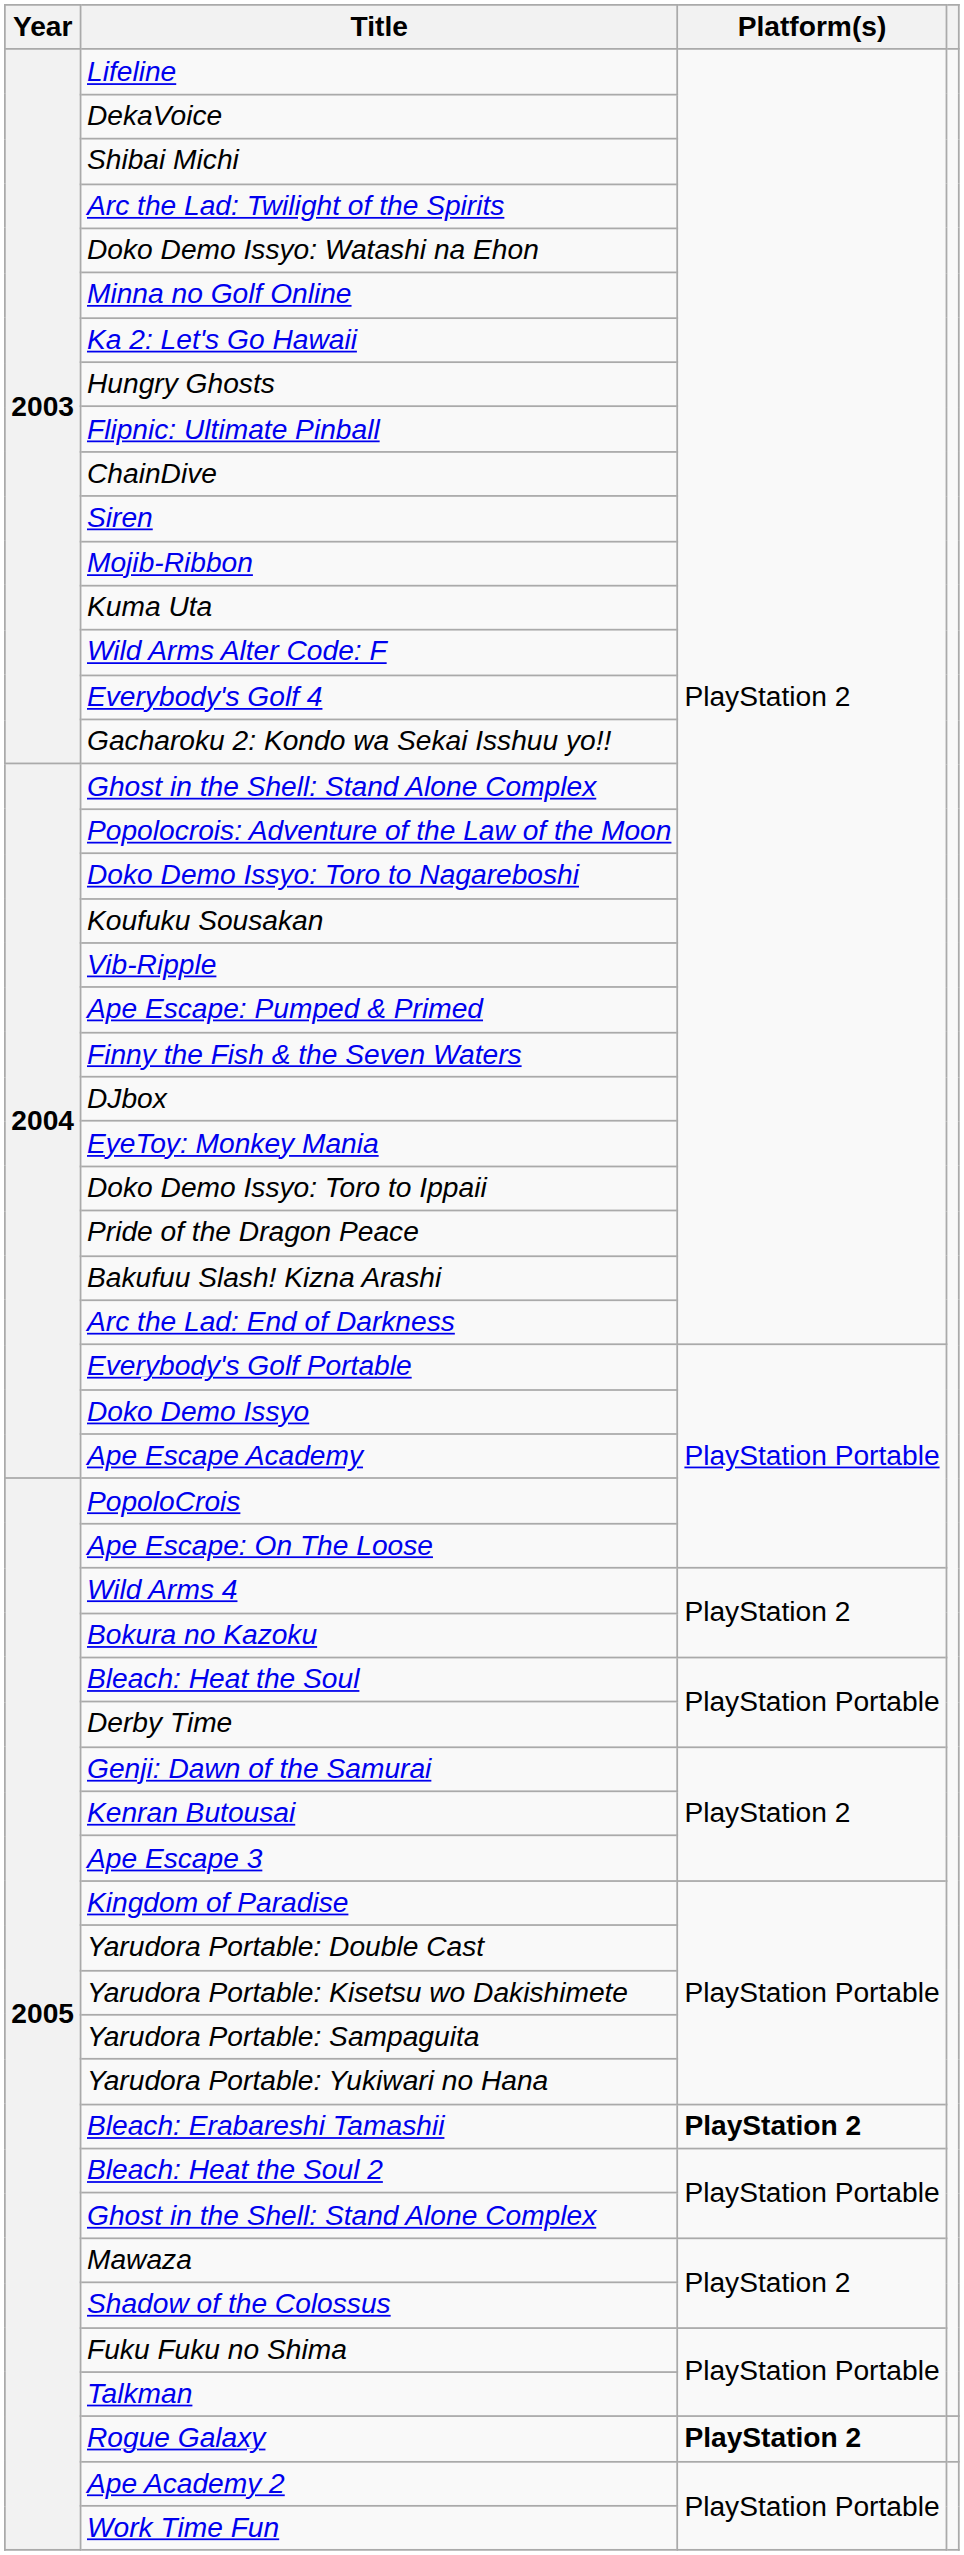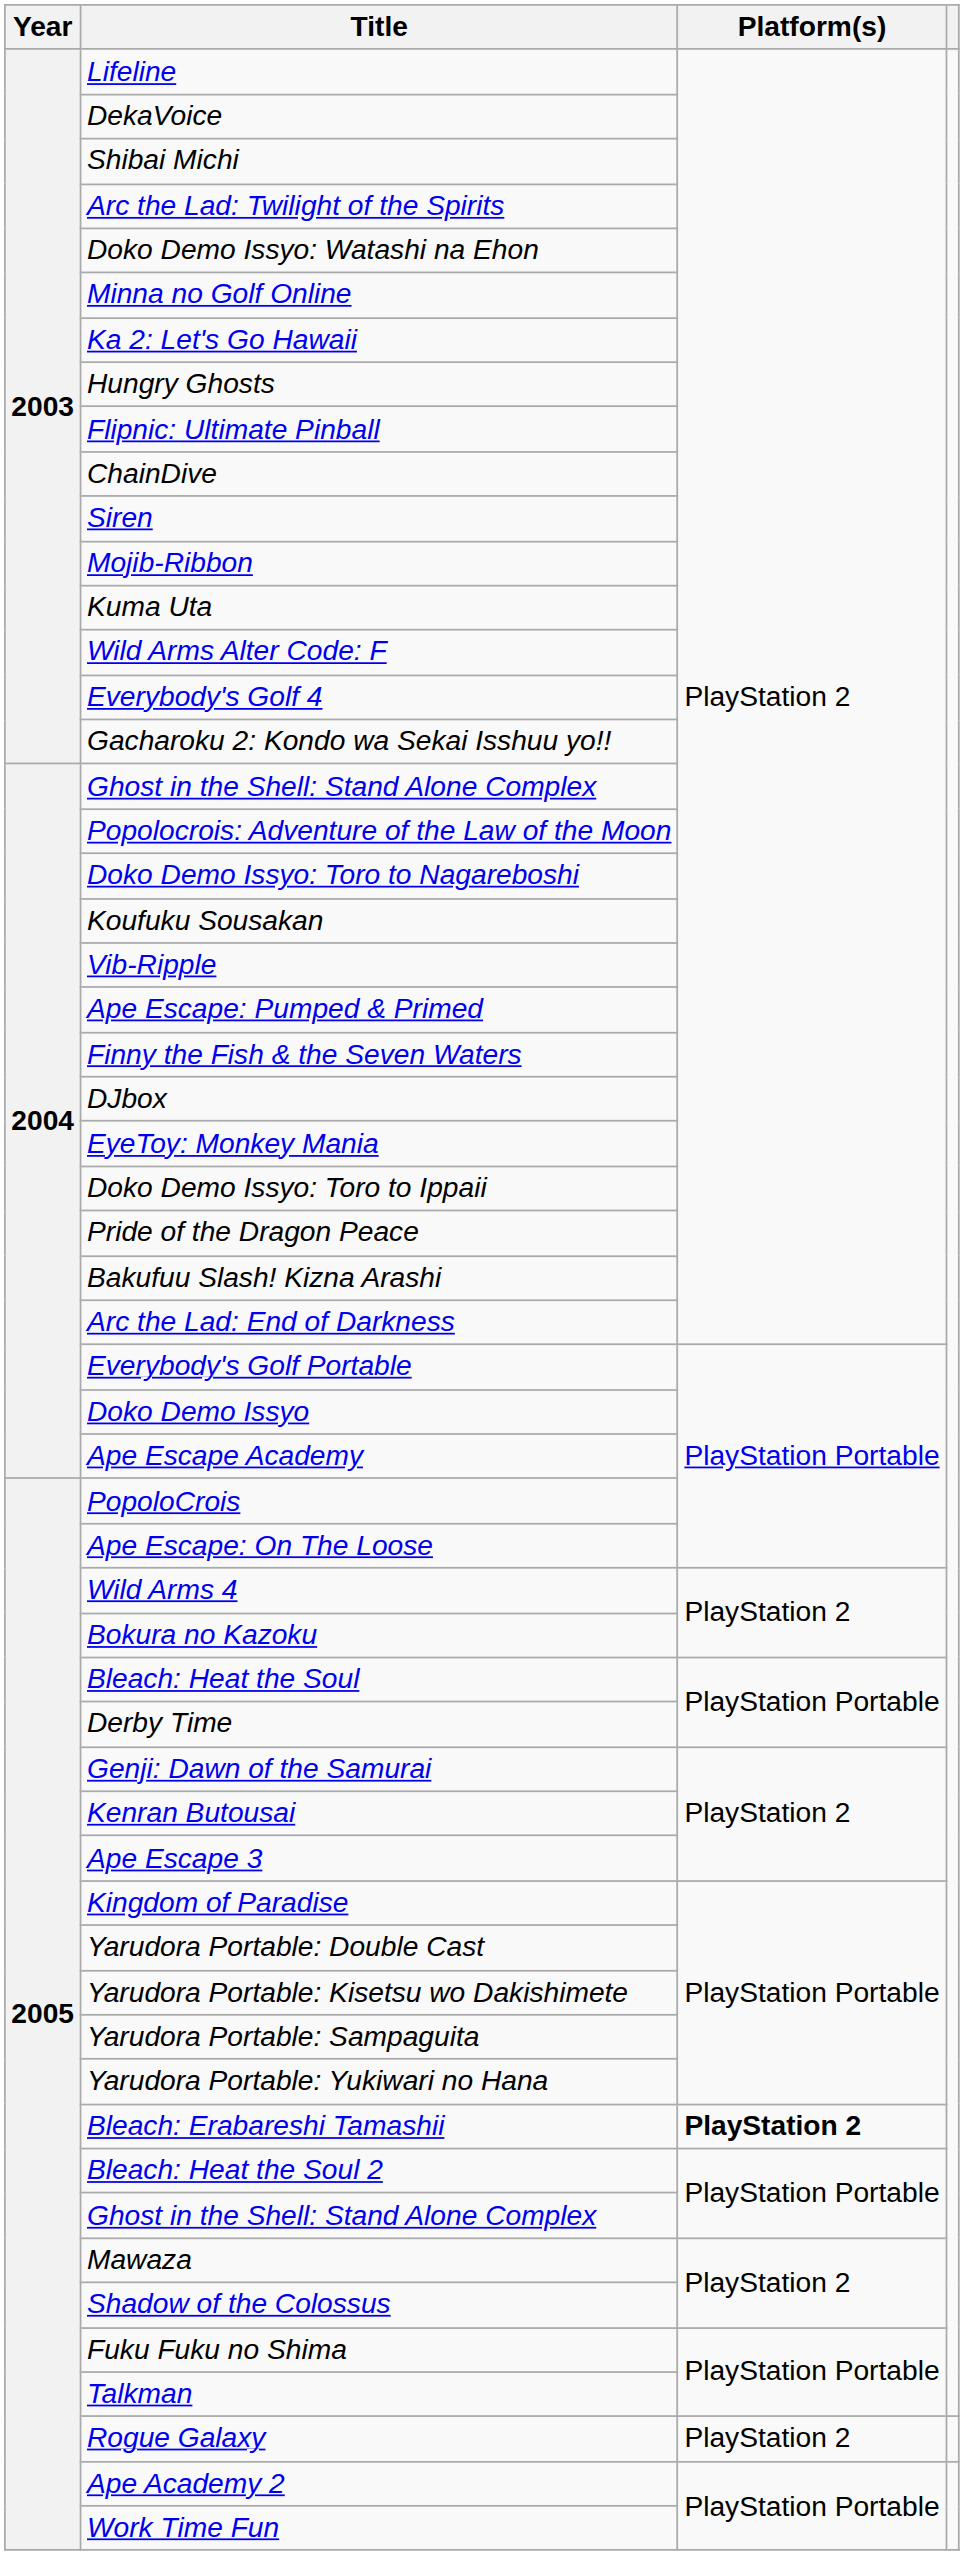(773, 2438) bold -> (767, 2438) normal
